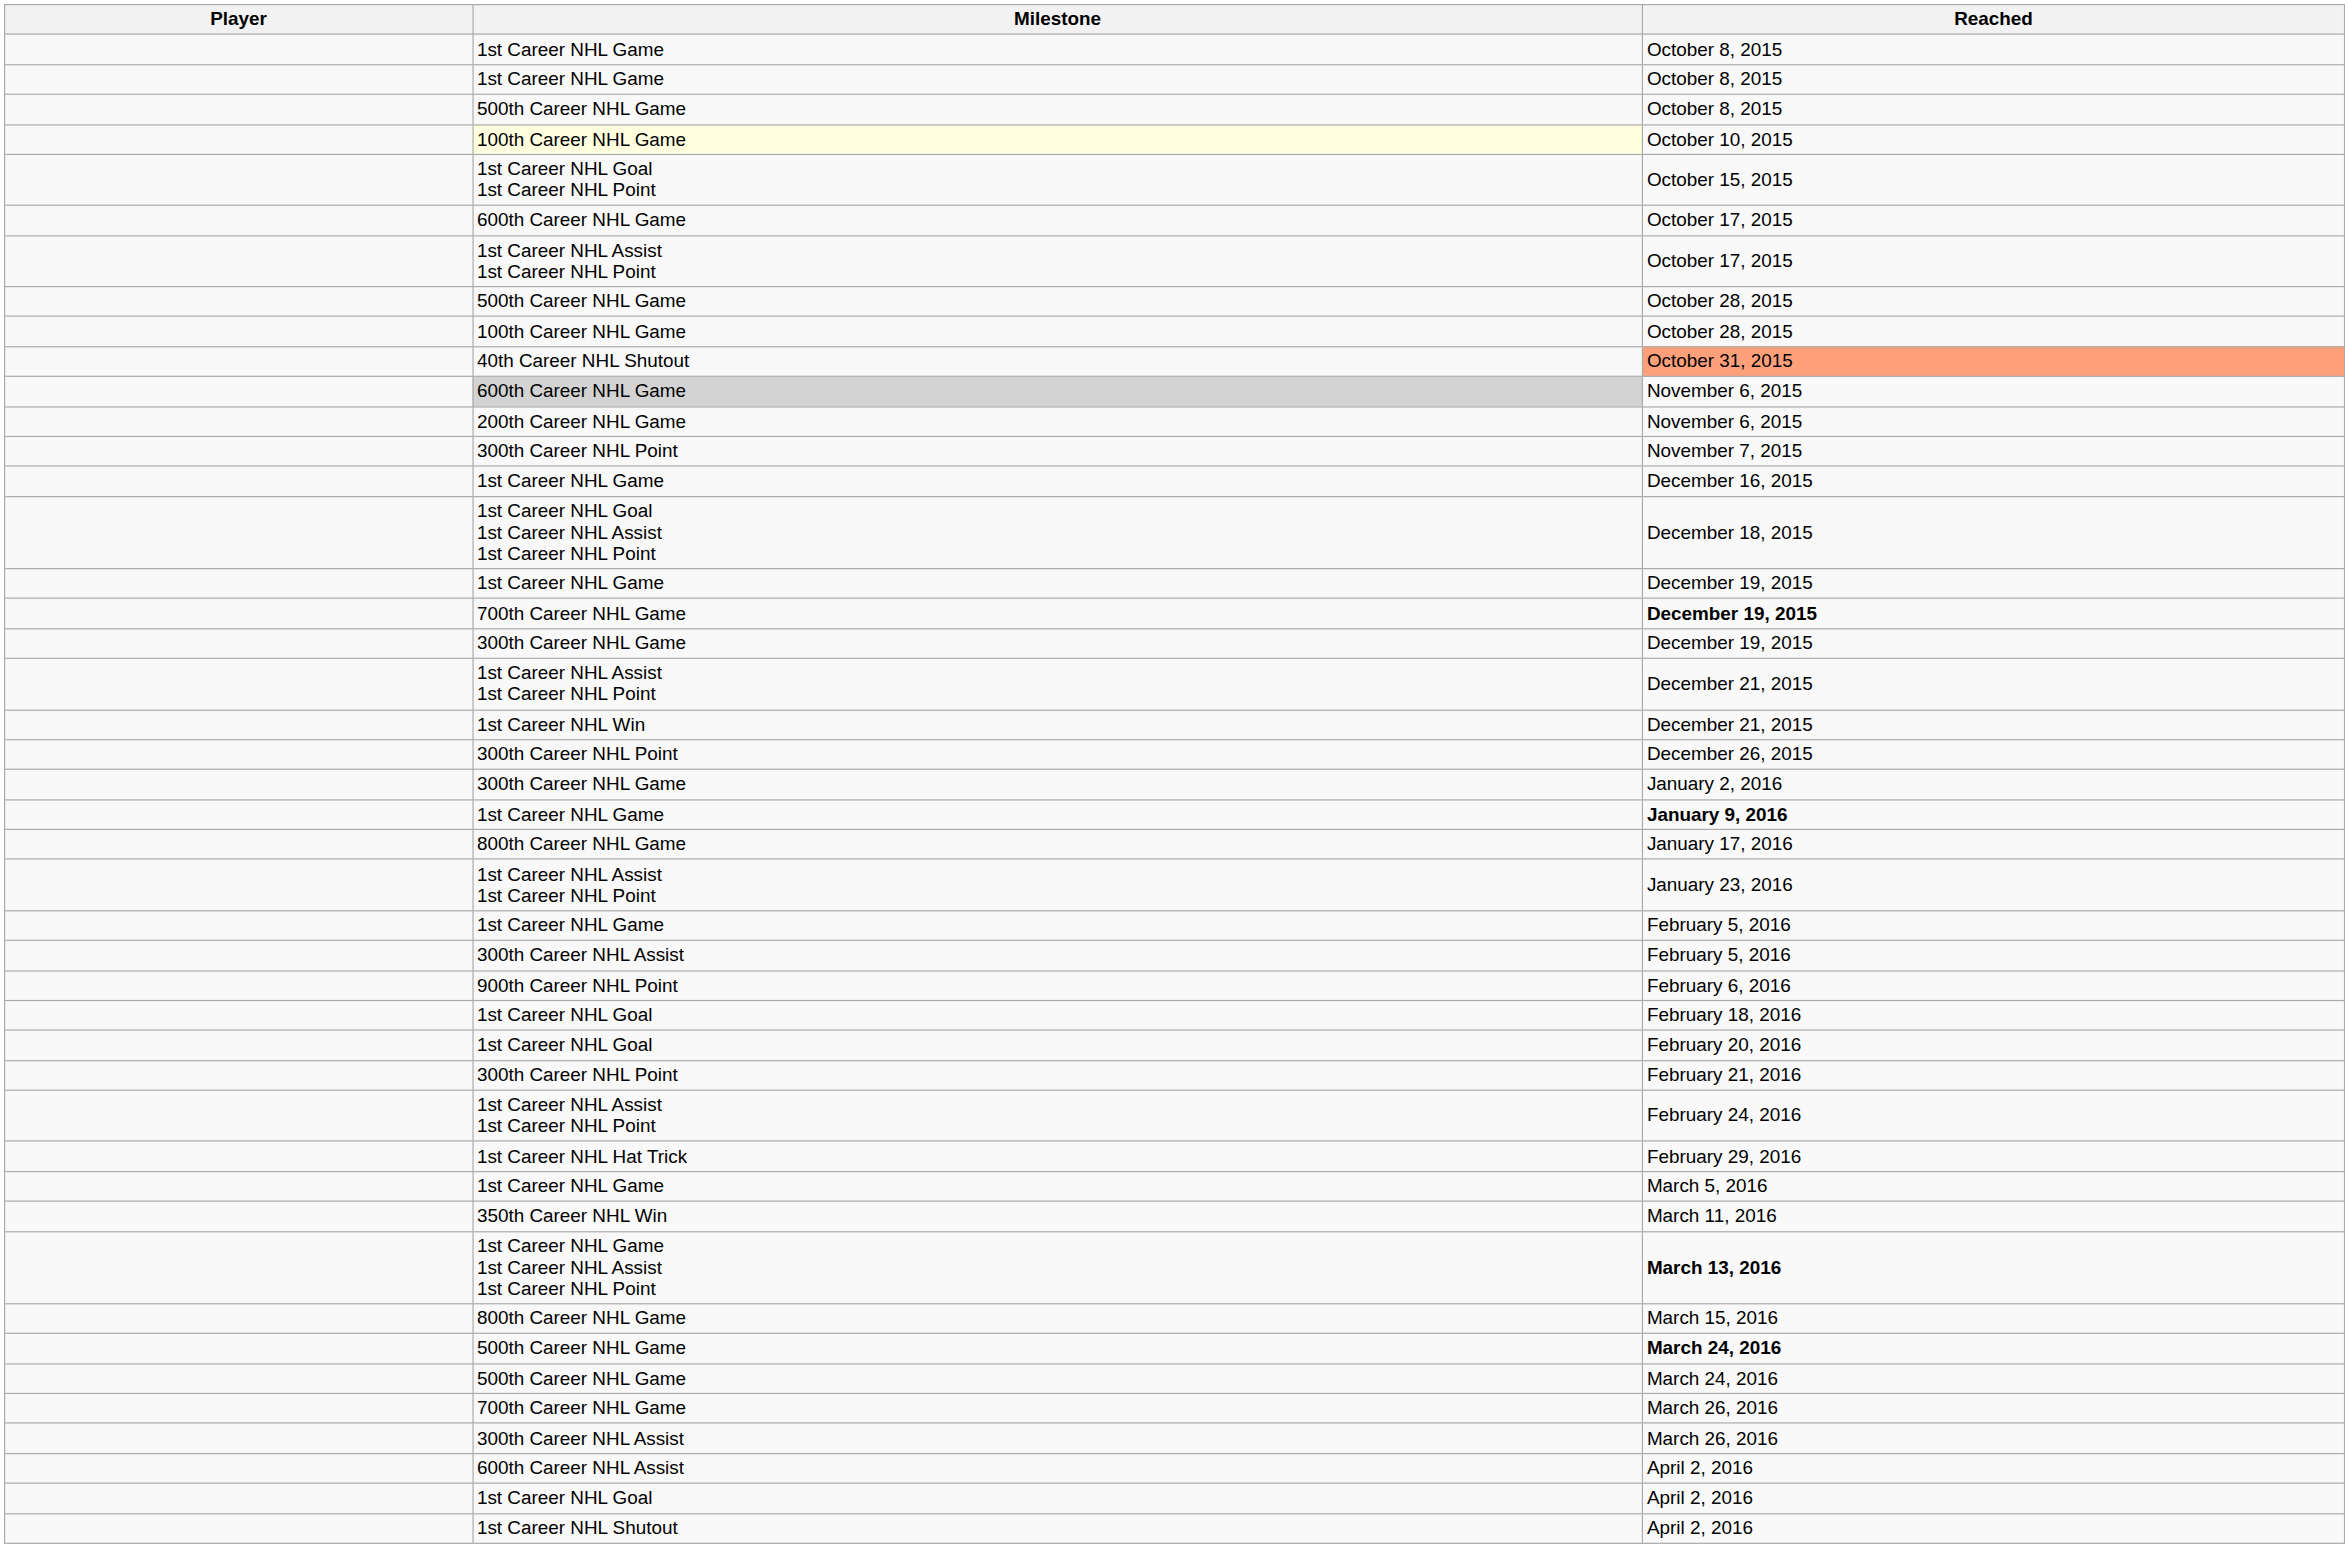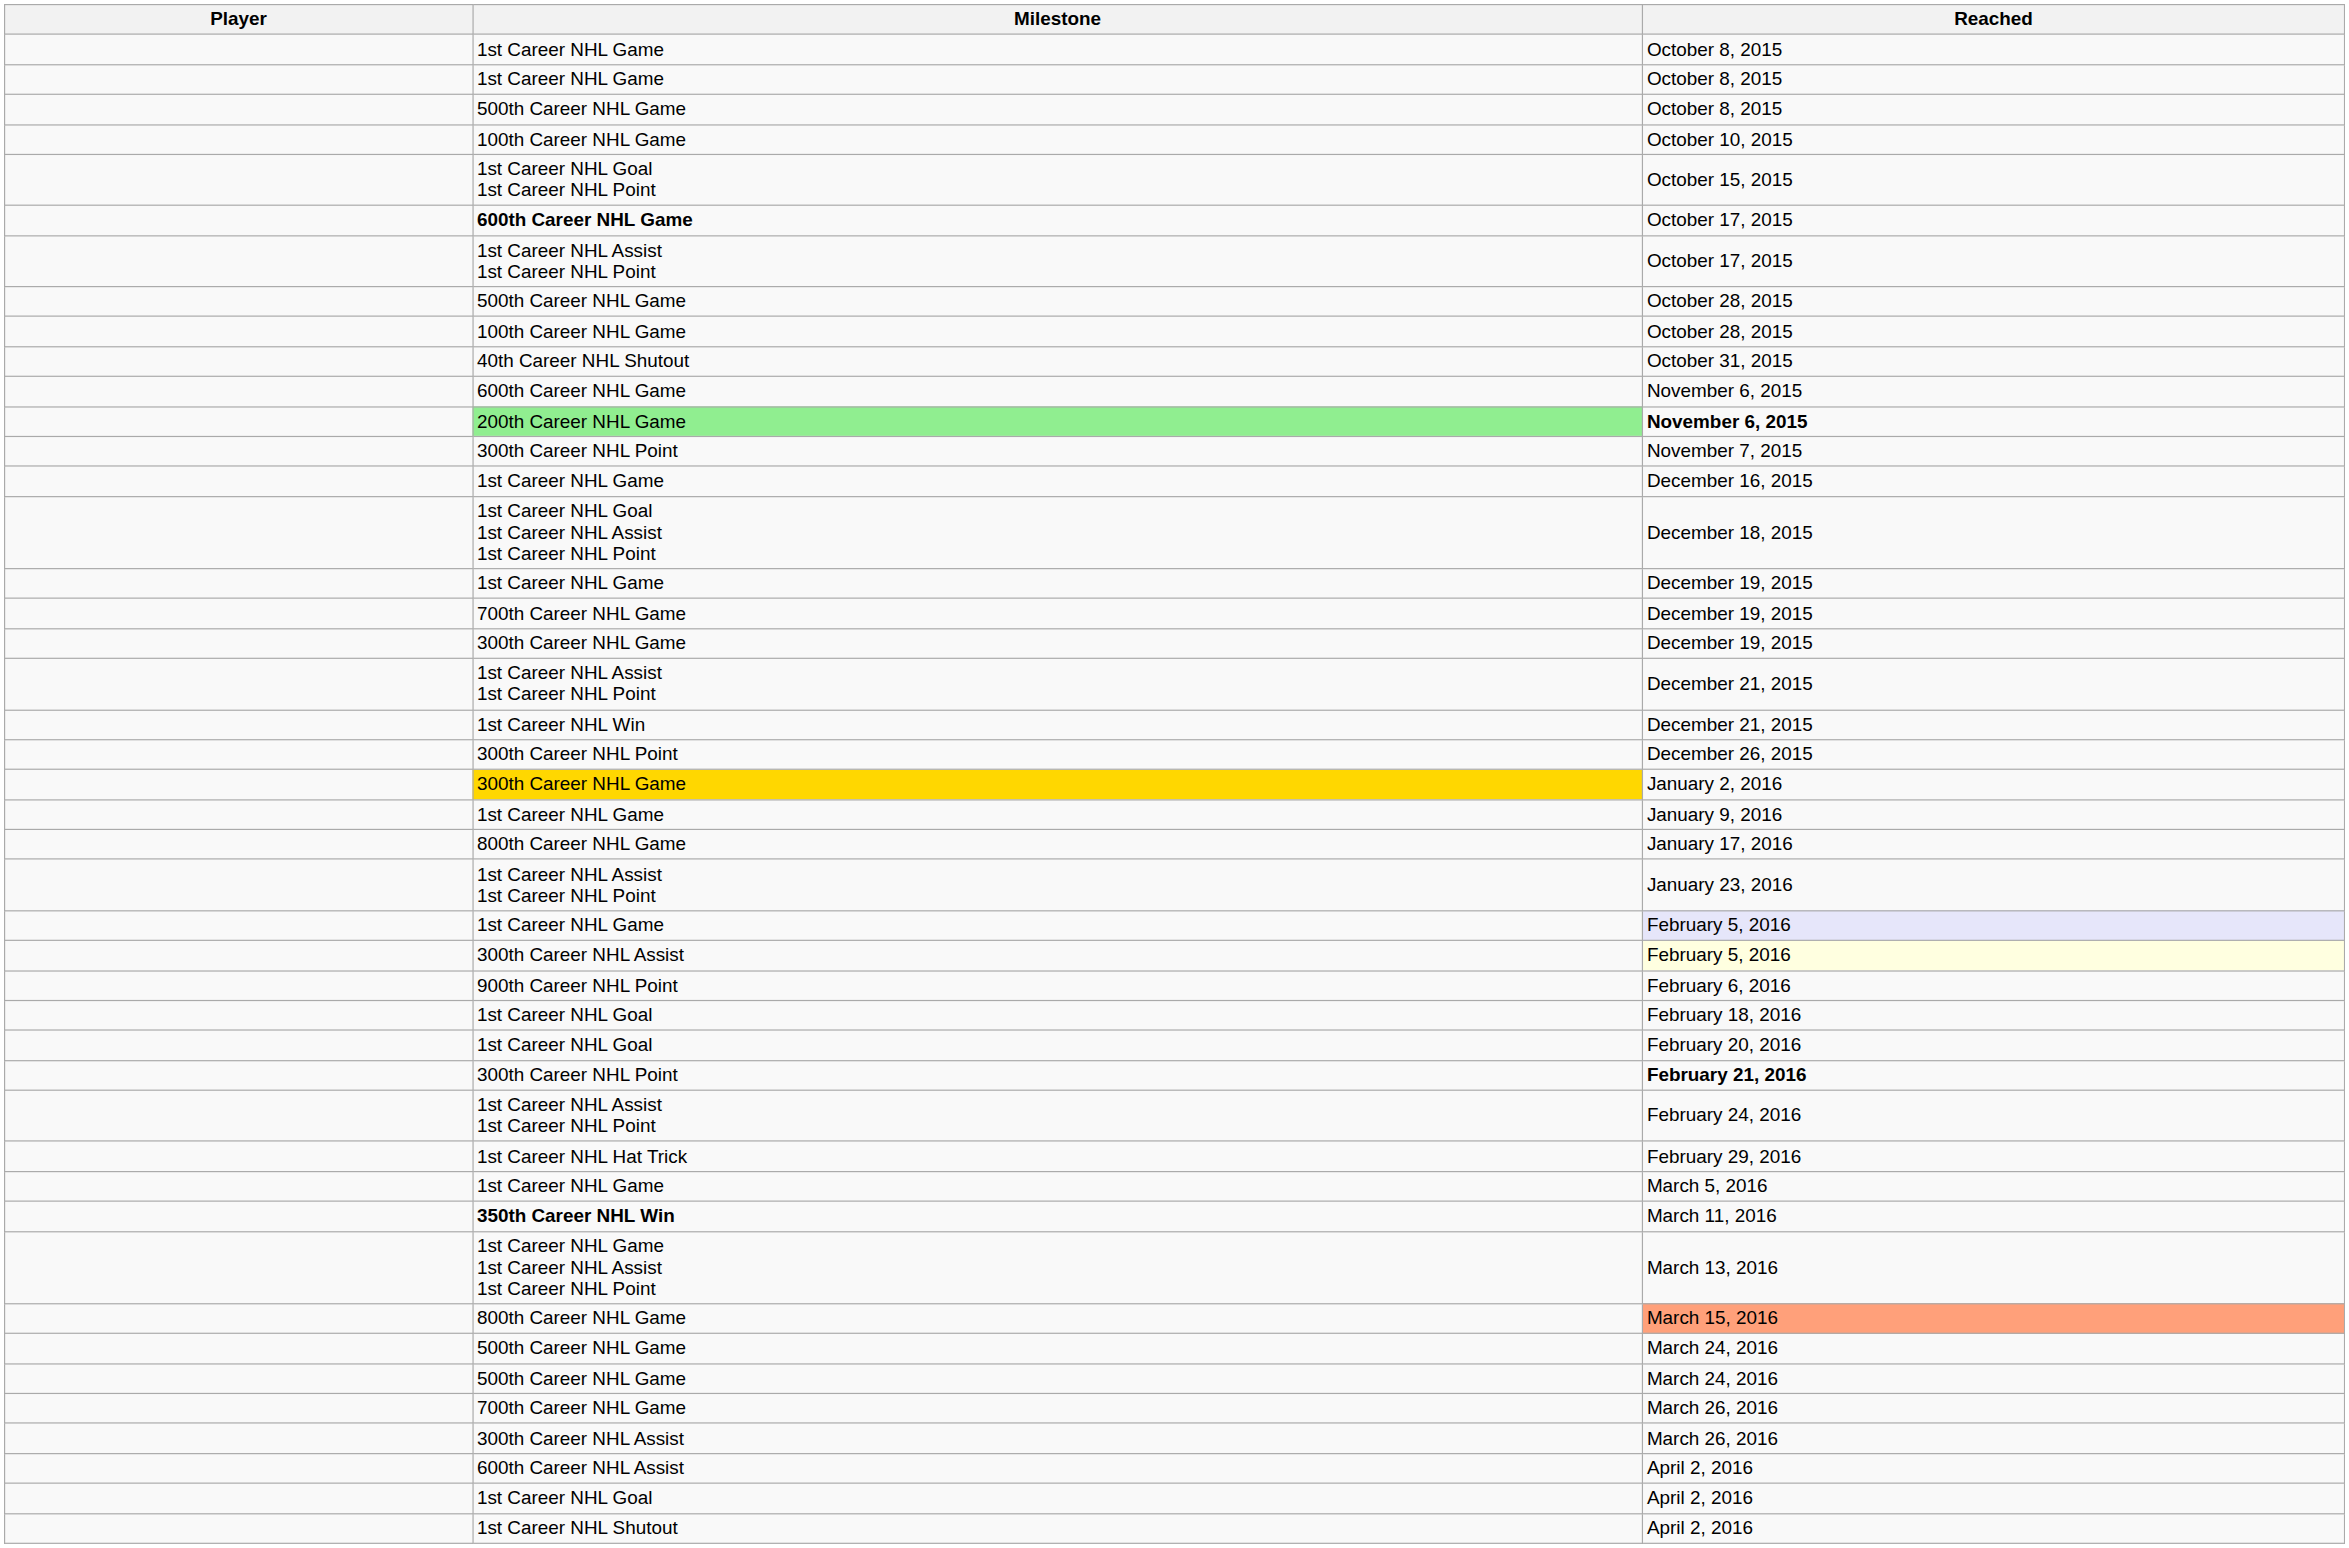(582, 139) lightyellow background -> (582, 139) no background
(582, 220) normal -> (585, 220) bold
(1720, 361) lightsalmon background -> (1720, 361) no background
(582, 391) lightgrey background -> (582, 391) no background
(582, 421) no background -> (582, 421) lightgreen background
(1725, 421) normal -> (1727, 421) bold
(1732, 613) bold -> (1730, 613) normal
(582, 784) no background -> (582, 784) gold background
(1717, 814) bold -> (1715, 814) normal
(1719, 925) no background -> (1719, 925) lavender background
(1719, 955) no background -> (1719, 955) lightyellow background
(1724, 1075) normal -> (1727, 1075) bold
(572, 1216) normal -> (576, 1216) bold
(1714, 1267) bold -> (1712, 1267) normal
(1712, 1318) no background -> (1712, 1318) lightsalmon background
(1714, 1348) bold -> (1712, 1348) normal
